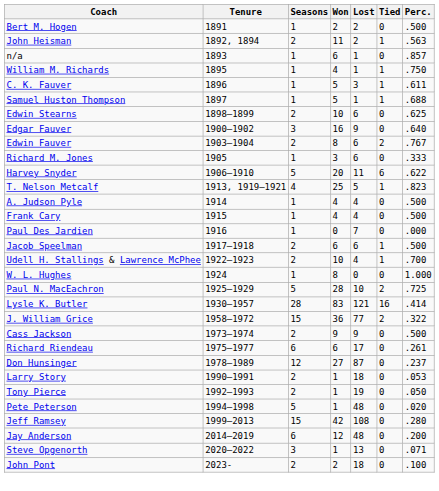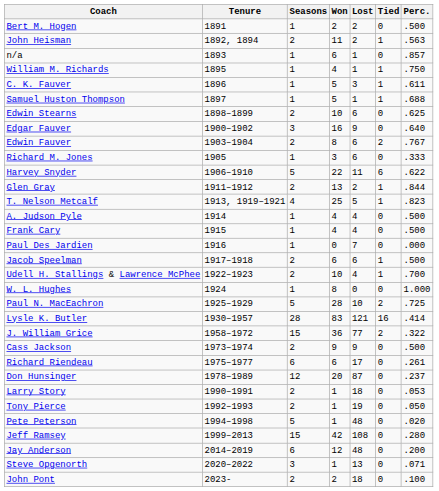(338, 172) 20 -> (337, 172) 22
+ row: (31, 187)
(338, 363) 27 -> (337, 377) 20
